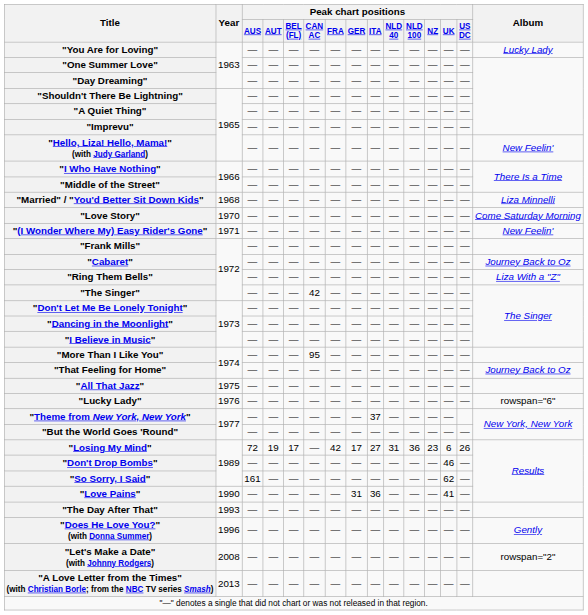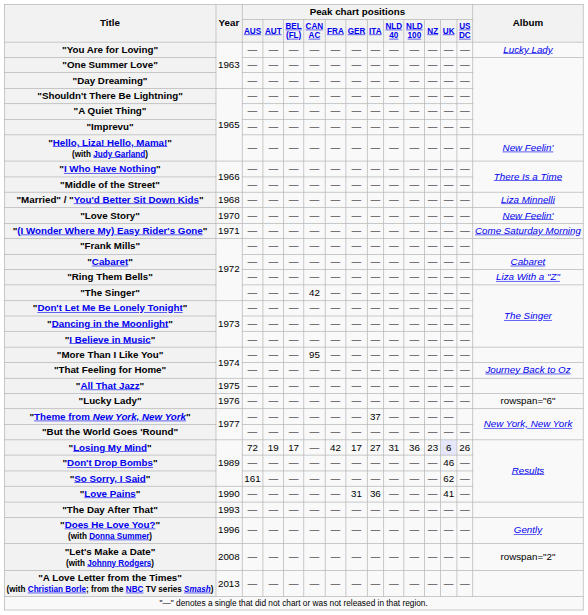(528, 215) Come Saturday Morning -> (528, 215) New Feelin'
(528, 231) New Feelin' -> (528, 231) Come Saturday Morning
(528, 262) Journey Back to Oz -> (528, 262) Cabaret
(449, 447) no background -> (449, 447) lavender background
